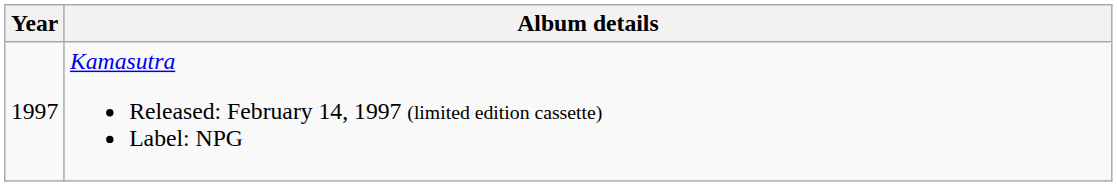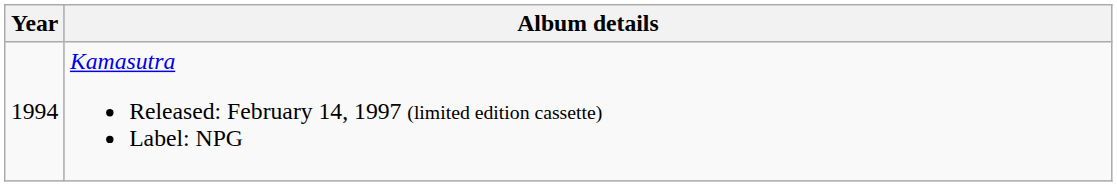(35, 111) 1997 -> (35, 111) 1994
